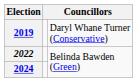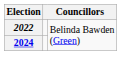- row: (24, 33)
